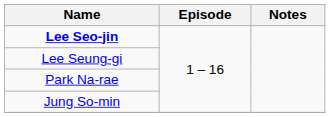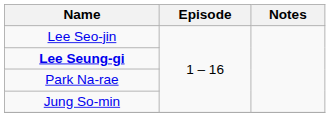(82, 36) bold -> (82, 36) normal
(82, 58) normal -> (82, 58) bold
